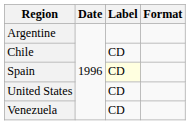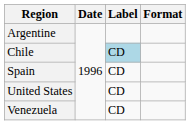(116, 52) no background -> (116, 52) lightblue background
(116, 71) lightyellow background -> (116, 71) no background
